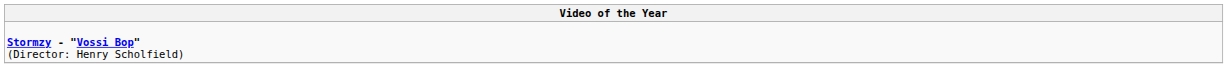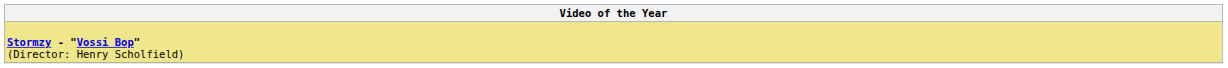(96, 48) no background -> (96, 48) khaki background
